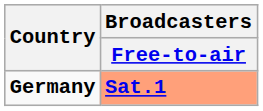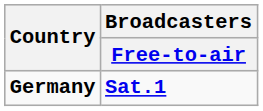(136, 88) lightsalmon background -> (136, 88) no background
